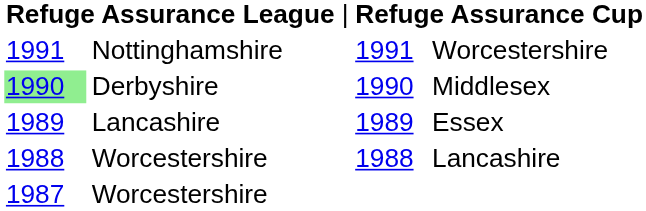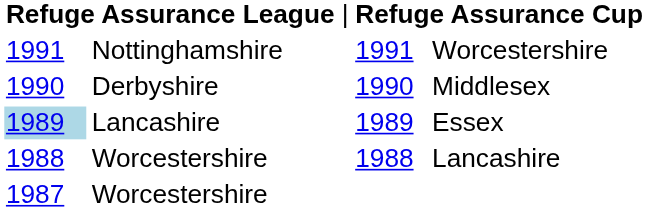(35, 86) lightgreen background -> (35, 86) no background
(35, 122) no background -> (35, 122) lightblue background
